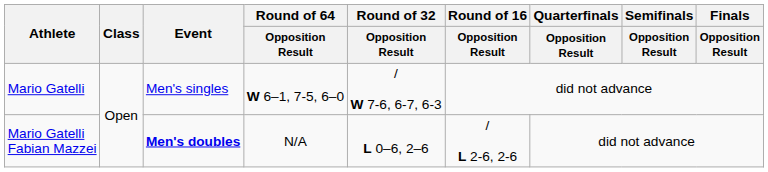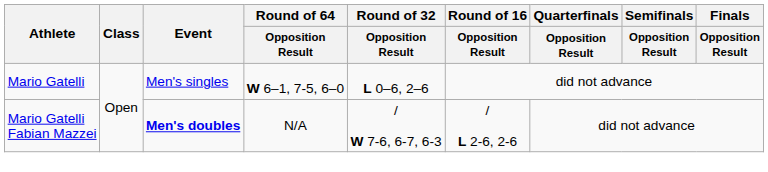(396, 89) / W 7-6, 6-7, 6-3 -> (396, 89) L 0–6, 2–6
(396, 149) L 0–6, 2–6 -> (396, 126) / W 7-6, 6-7, 6-3
